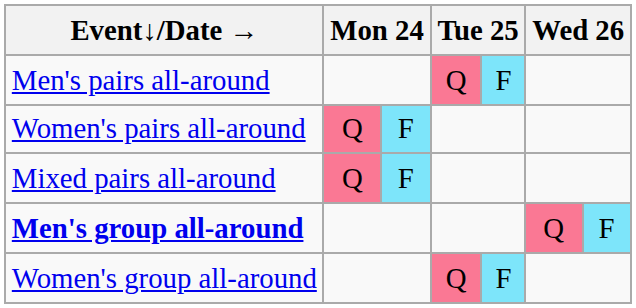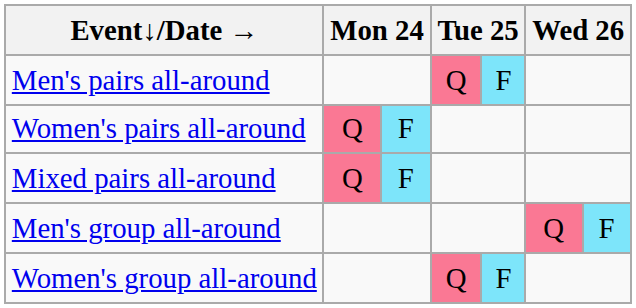(158, 228) bold -> (146, 228) normal
